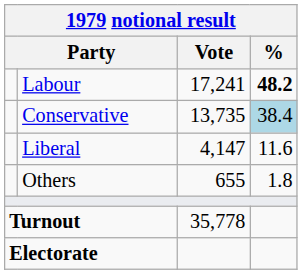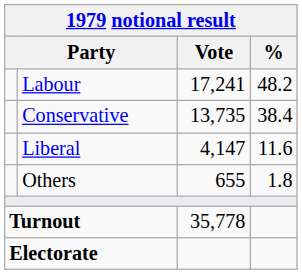(275, 84) bold -> (275, 84) normal
(275, 116) lightblue background -> (275, 116) no background
